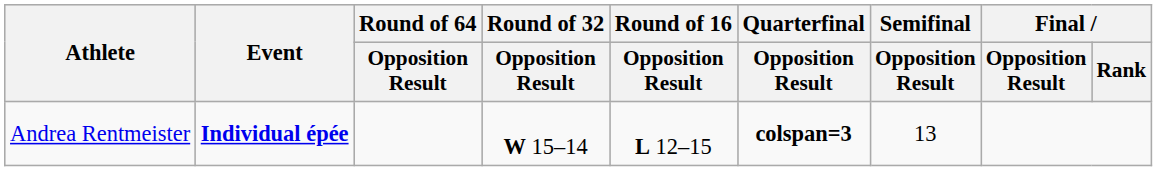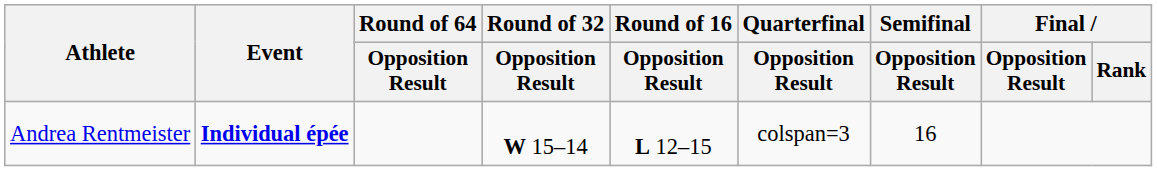(804, 133) bold -> (804, 133) normal
(925, 133) 13 -> (925, 133) 16
